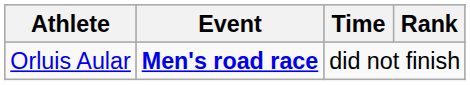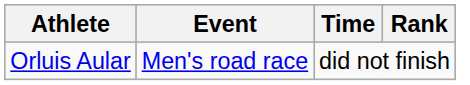(230, 60) bold -> (225, 60) normal
